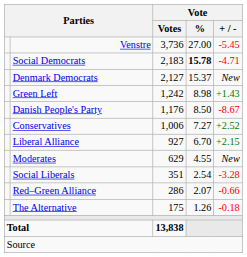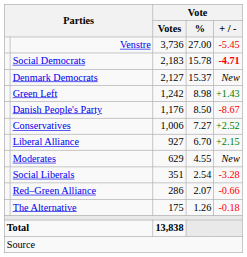(200, 61) bold -> (200, 61) normal
(229, 61) normal -> (229, 61) bold
